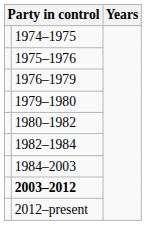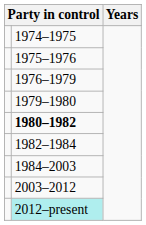(45, 123) normal -> (45, 123) bold
(45, 187) bold -> (45, 187) normal
(51, 209) no background -> (51, 209) paleturquoise background
